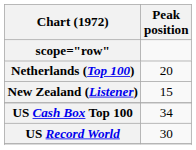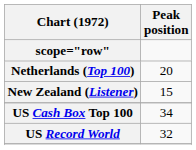(166, 133) 30 -> (166, 133) 32
